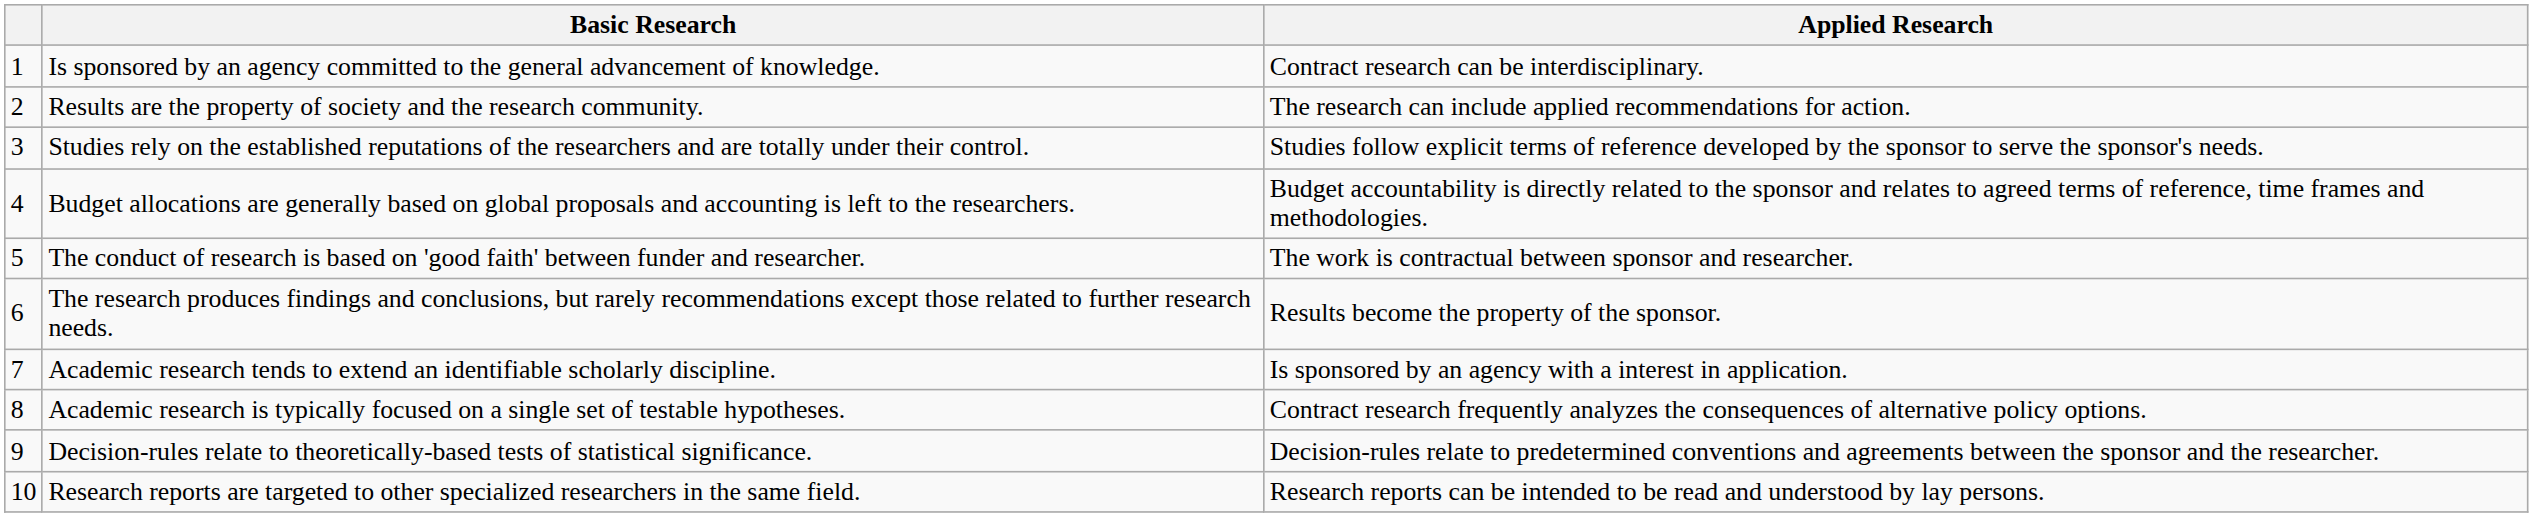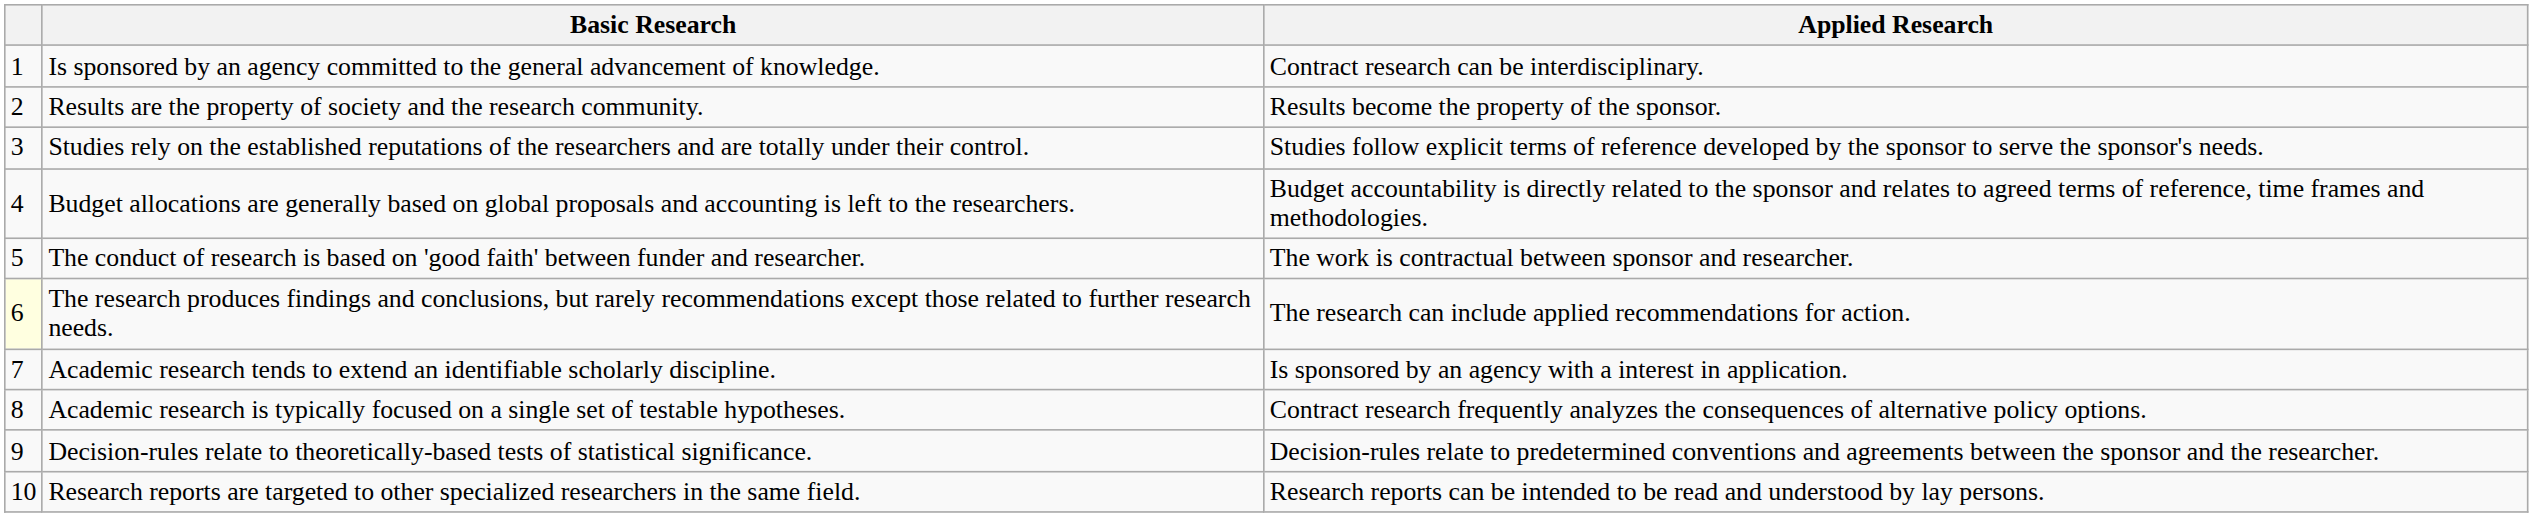(1590, 106) The research can include applied recommendations for action. -> (1495, 106) Results become the property of the sponsor.
(17, 313) no background -> (17, 313) lightyellow background
(1495, 313) Results become the property of the sponsor. -> (1590, 313) The research can include applied recommendations for action.
